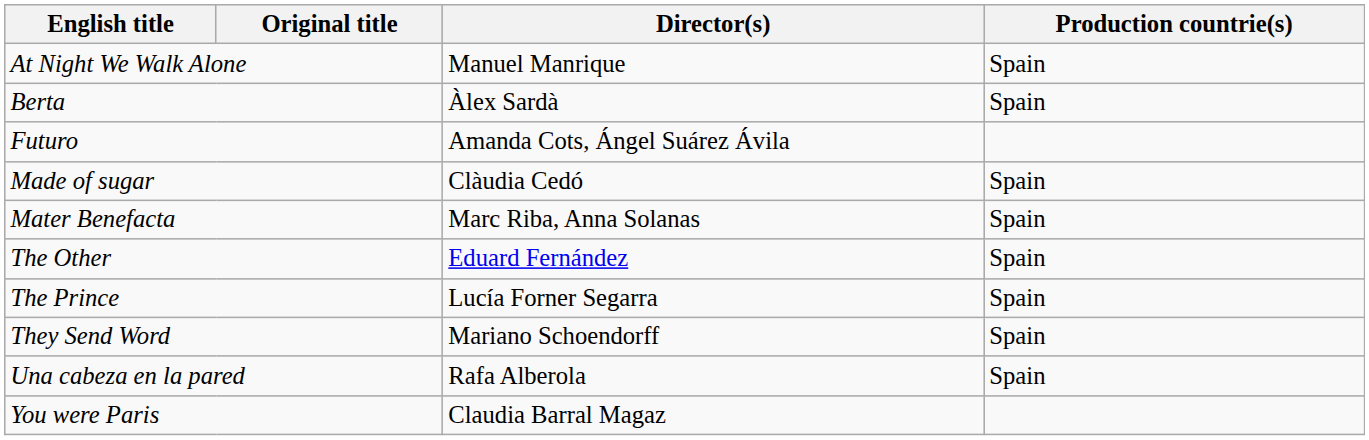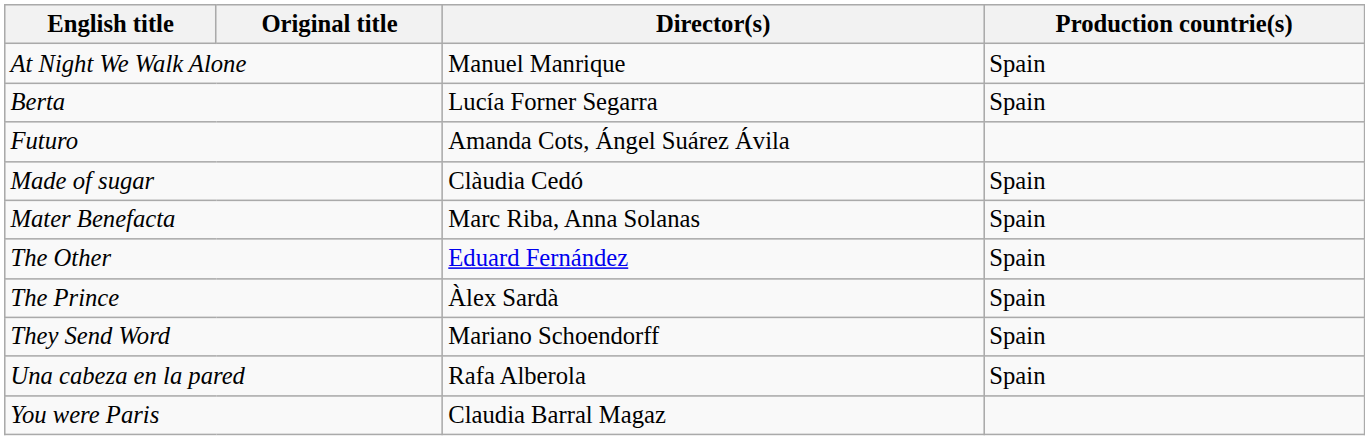(503, 102) Àlex Sardà -> (553, 102) Lucía Forner Segarra
(553, 297) Lucía Forner Segarra -> (503, 297) Àlex Sardà
